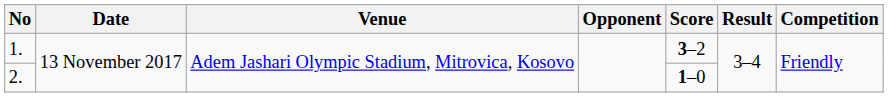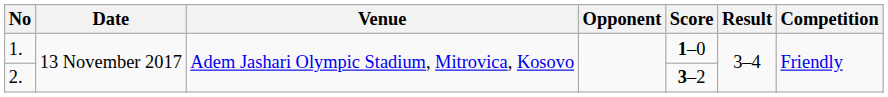(692, 48) 3–2 -> (692, 48) 1–0
(692, 77) 1–0 -> (692, 77) 3–2
